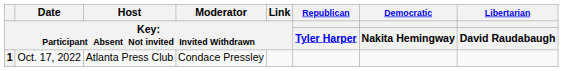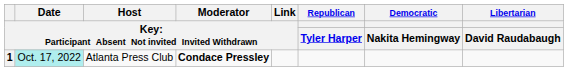(49, 58) no background -> (49, 58) paleturquoise background
(221, 58) normal -> (224, 58) bold
